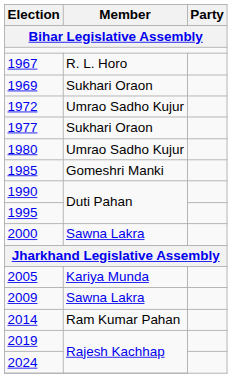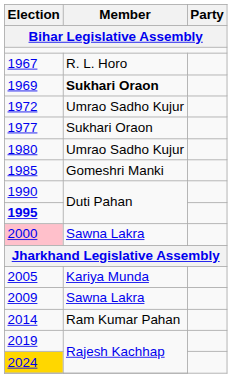(109, 85) normal -> (112, 85) bold
(22, 213) normal -> (22, 213) bold
(22, 234) no background -> (22, 234) pink background
(22, 362) no background -> (22, 362) gold background
